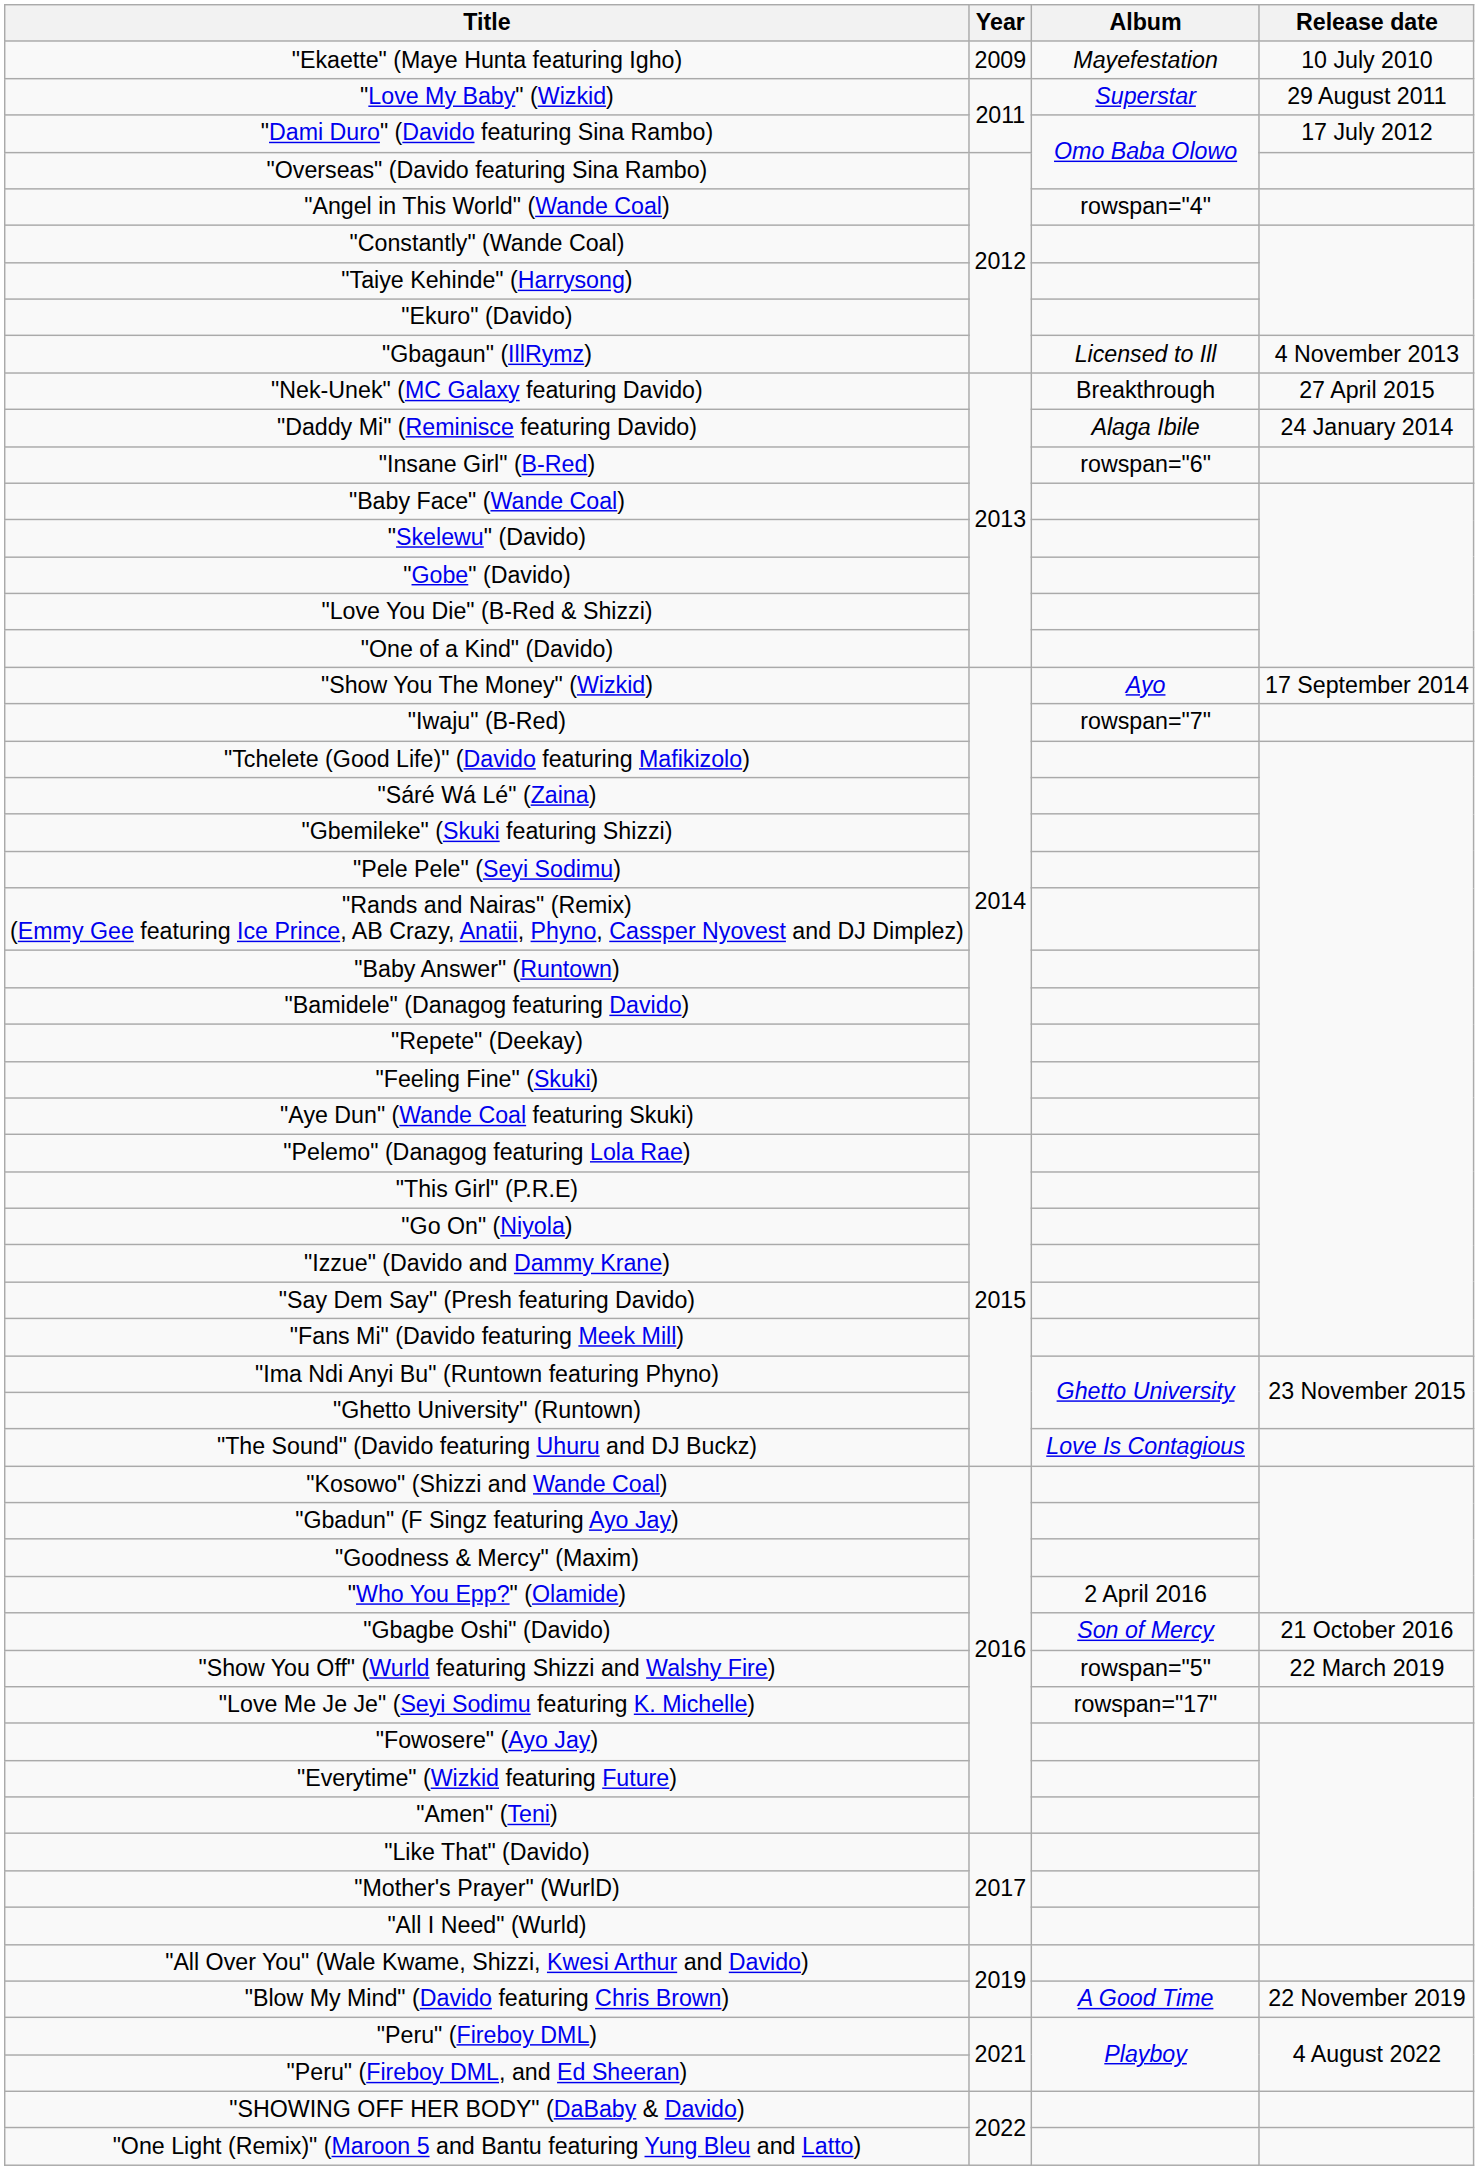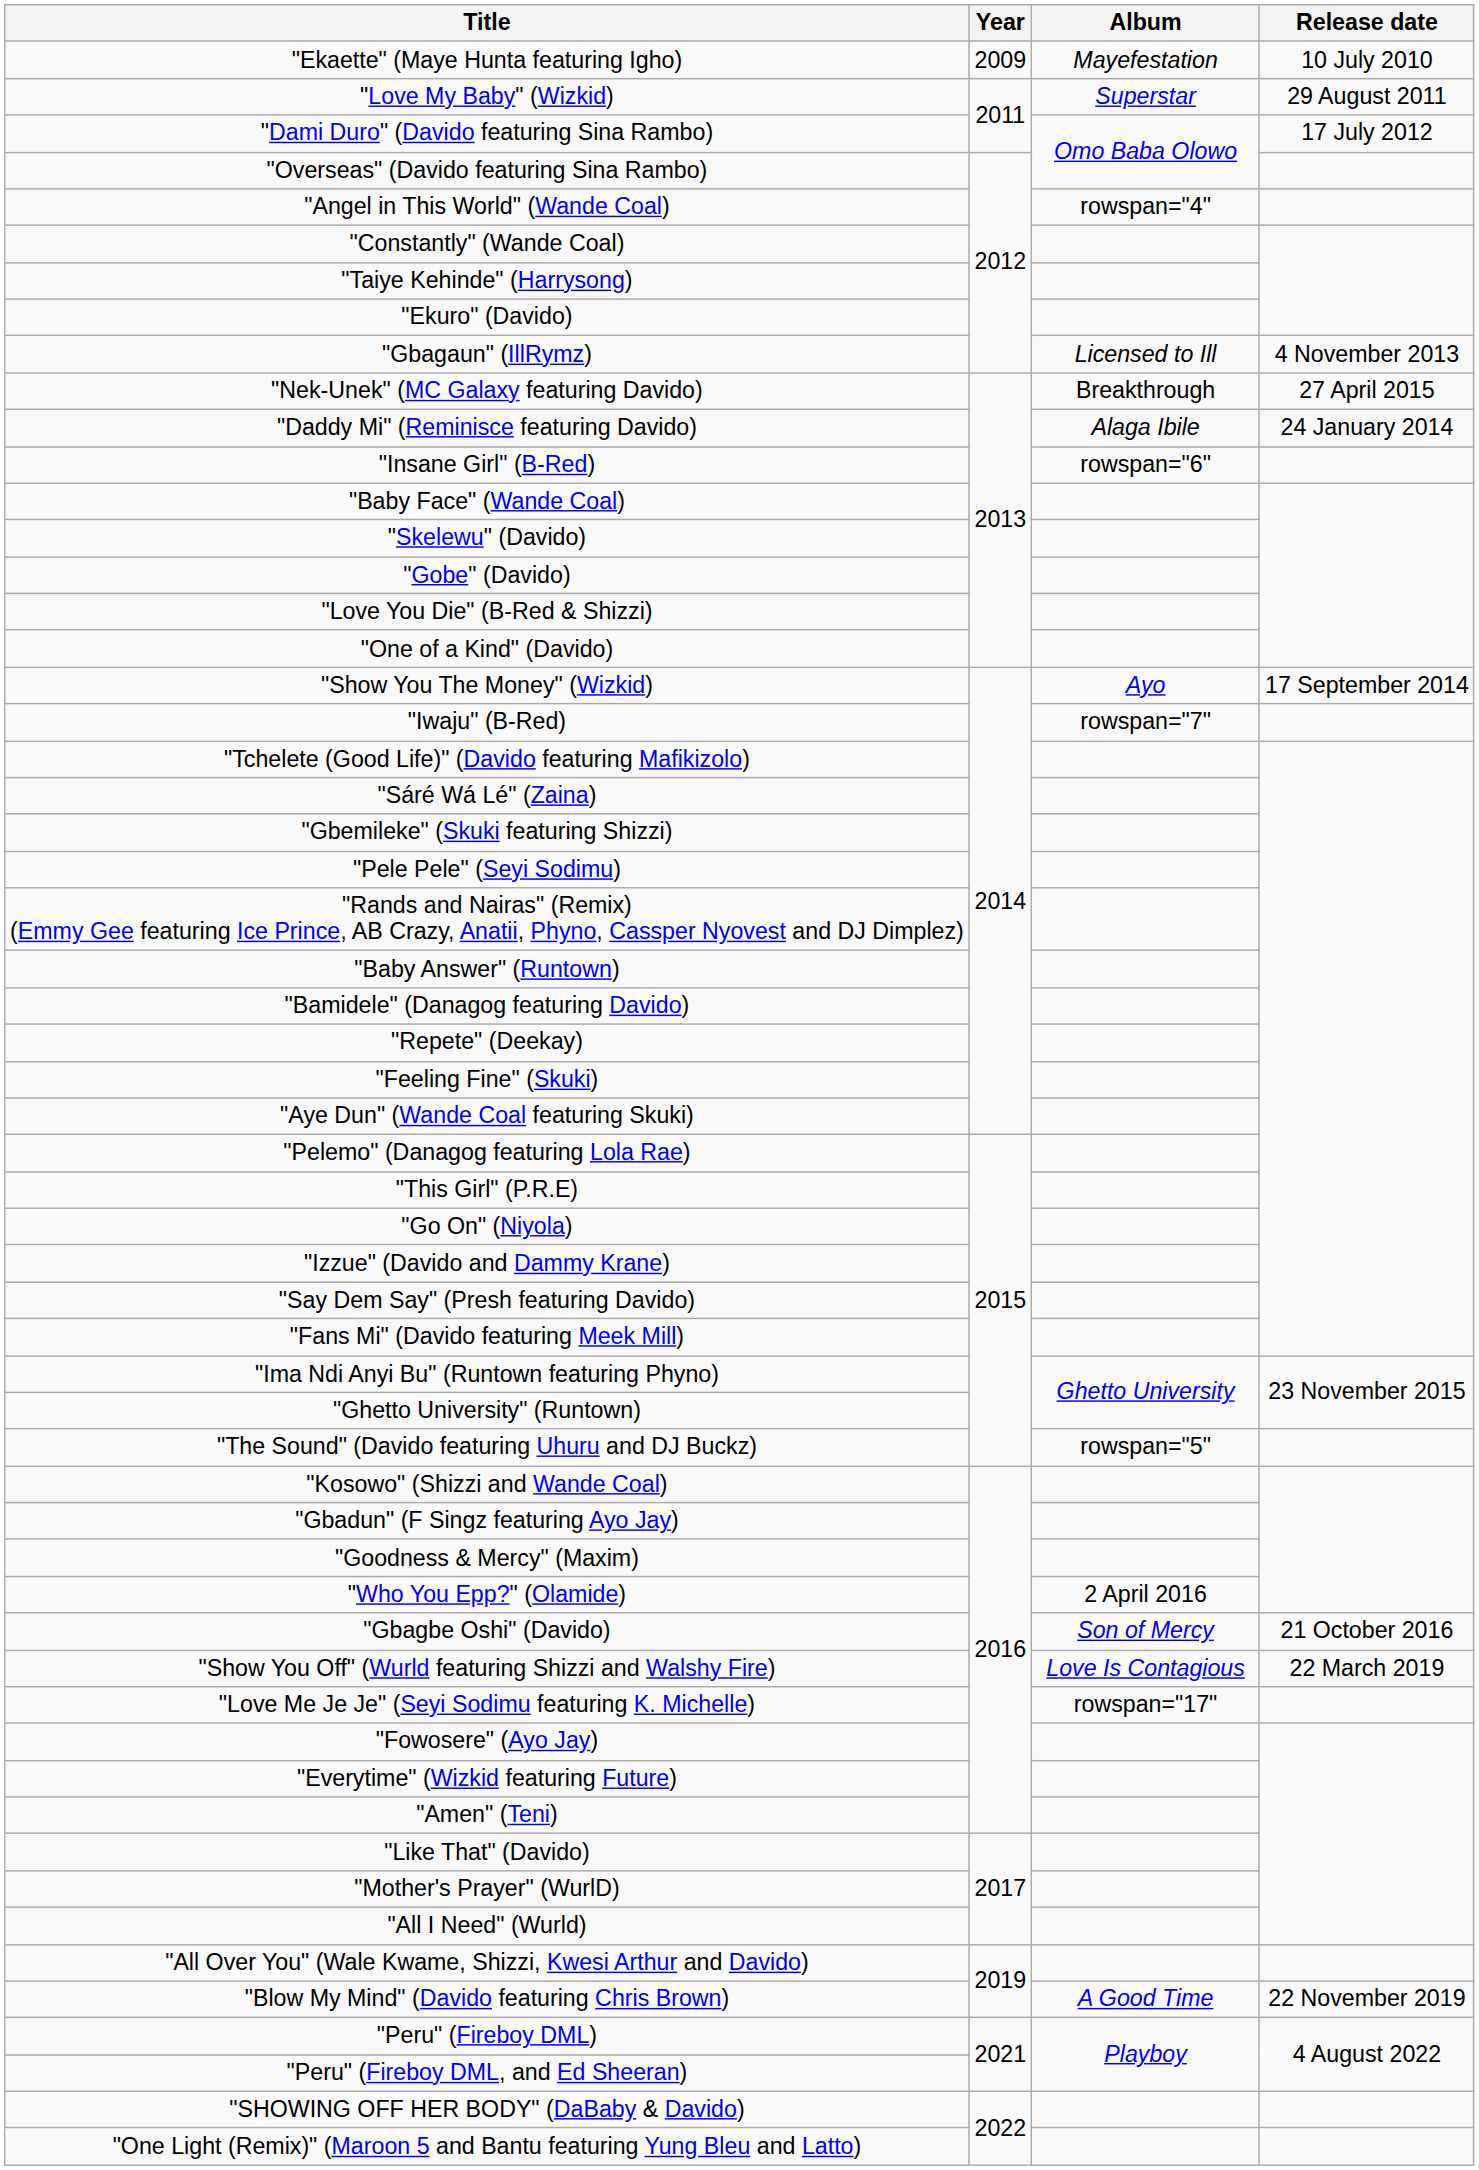(1146, 1447) Love Is Contagious -> (1146, 1447) rowspan="5"
(1146, 1667) rowspan="5" -> (1146, 1667) Love Is Contagious
